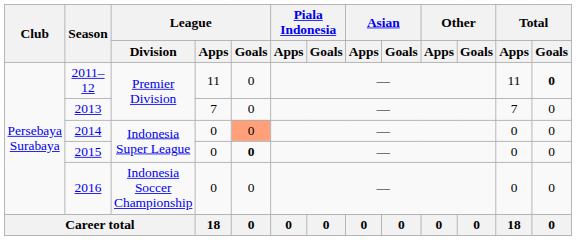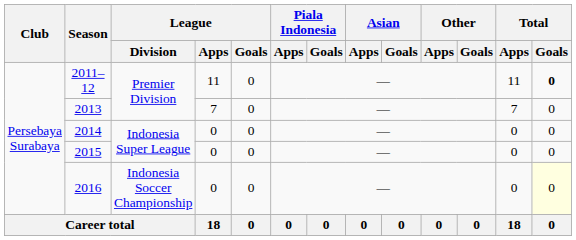(251, 130) lightsalmon background -> (251, 130) no background
(251, 151) bold -> (251, 151) normal
(552, 188) no background -> (552, 188) lightyellow background
